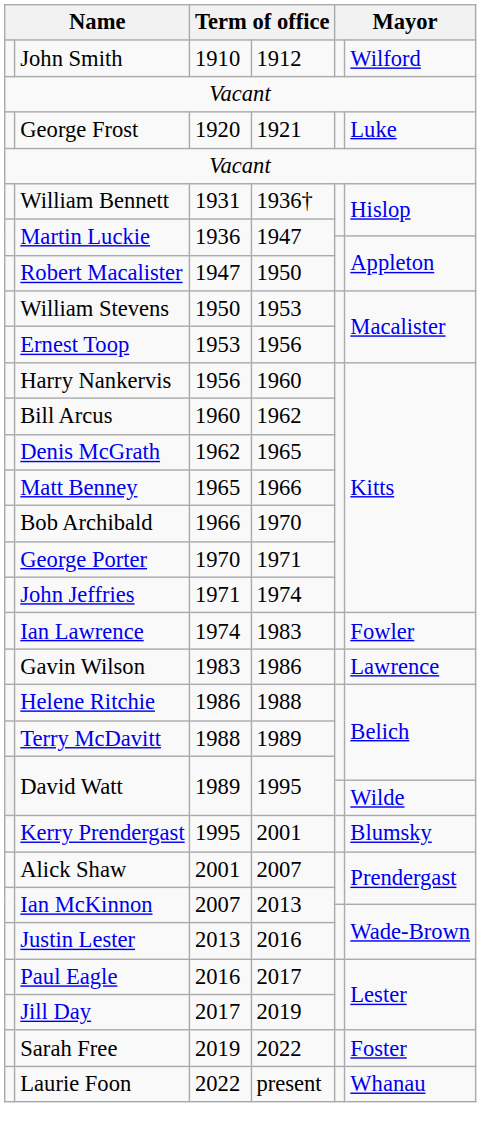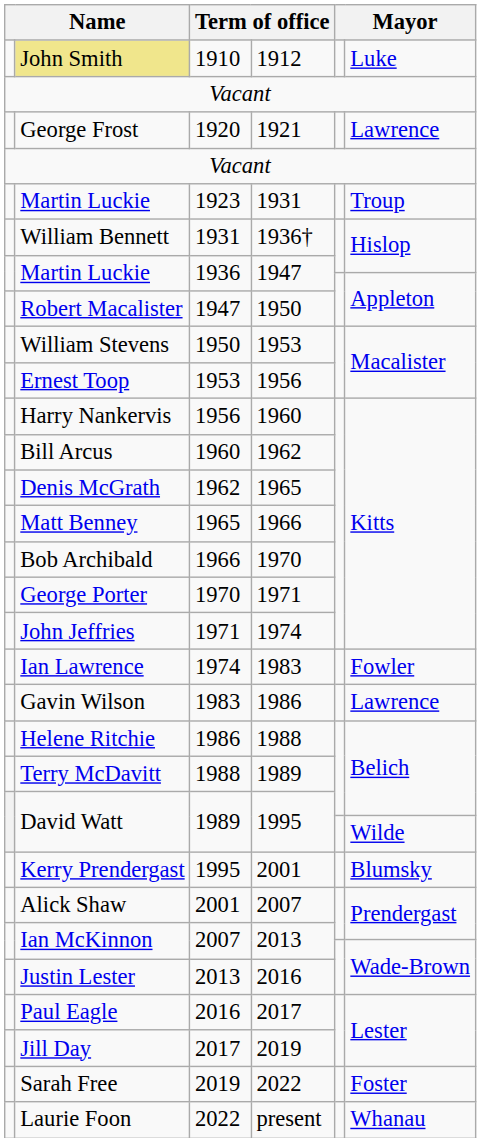(71, 58) no background -> (71, 58) khaki background
(386, 58) Wilford -> (374, 58) Luke
(374, 129) Luke -> (395, 129) Lawrence
+ row: (218, 201)
